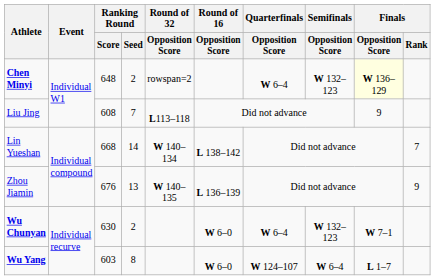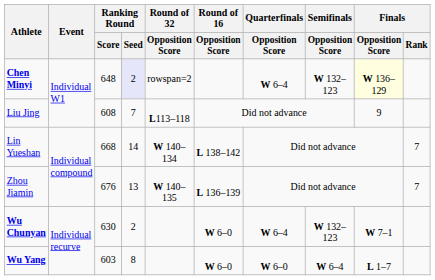(133, 79) no background -> (133, 79) lavender background
(417, 187) 9 -> (417, 187) 7
(274, 266) W 124–107 -> (274, 266) W 6–0
